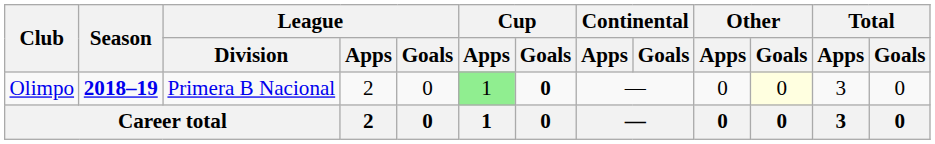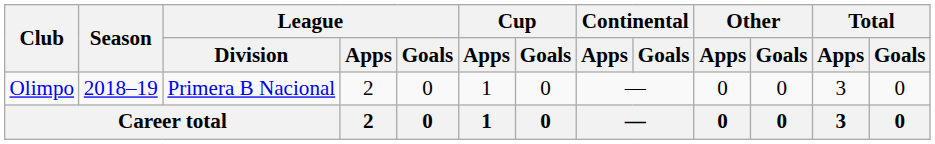(121, 88) bold -> (121, 88) normal
(486, 88) lightgreen background -> (486, 88) no background
(546, 88) bold -> (546, 88) normal
(782, 88) lightyellow background -> (782, 88) no background
